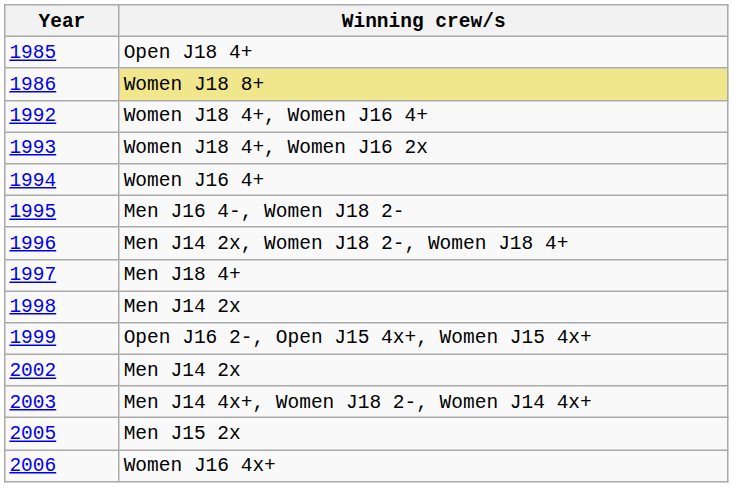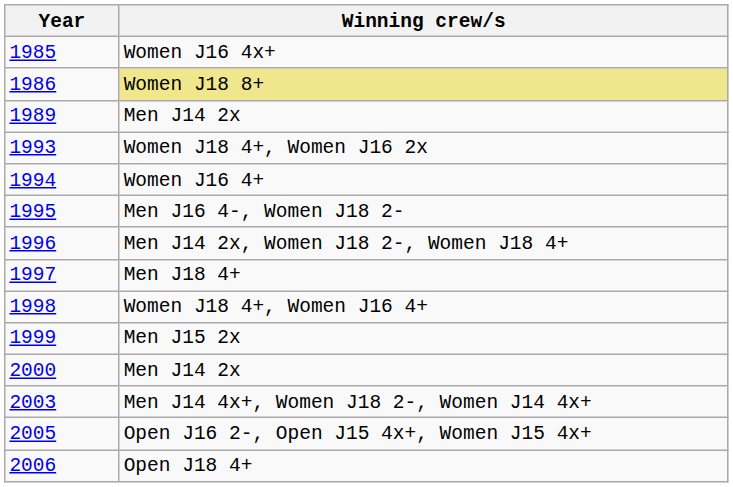(188, 52) Open J18 4+ -> (200, 52) Women J16 4x+
(33, 116) 1992 -> (33, 116) 1989
(276, 116) Women J18 4+, Women J16 4+ -> (182, 116) Men J14 2x
(182, 307) Men J14 2x -> (276, 307) Women J18 4+, Women J16 4+
(358, 338) Open J16 2-, Open J15 4x+, Women J15 4x+ -> (182, 338) Men J15 2x
(33, 370) 2002 -> (33, 370) 2000
(182, 434) Men J15 2x -> (358, 434) Open J16 2-, Open J15 4x+, Women J15 4x+
(200, 466) Women J16 4x+ -> (188, 466) Open J18 4+
